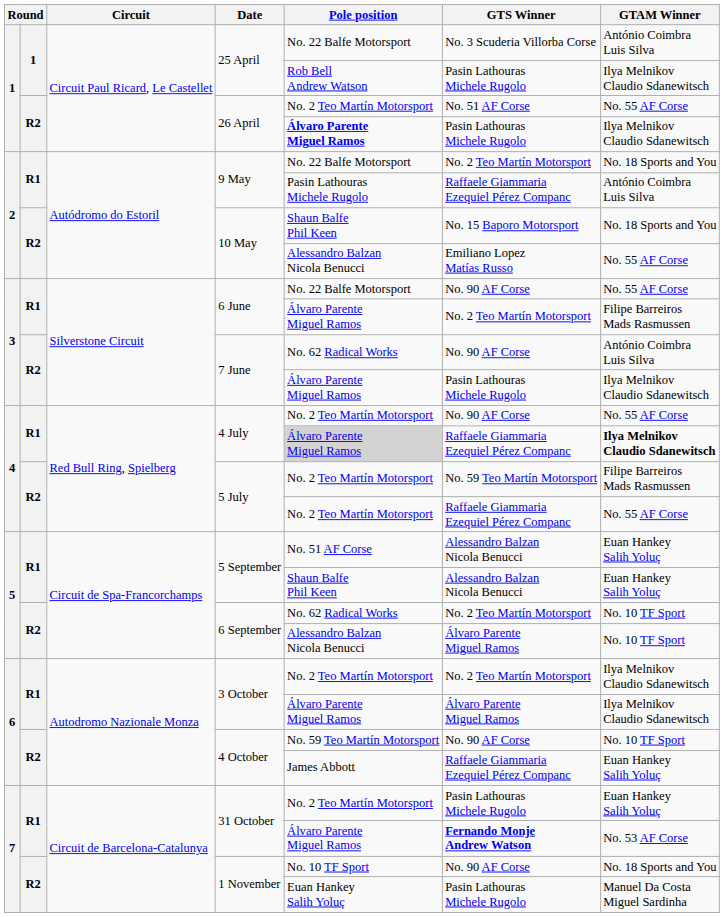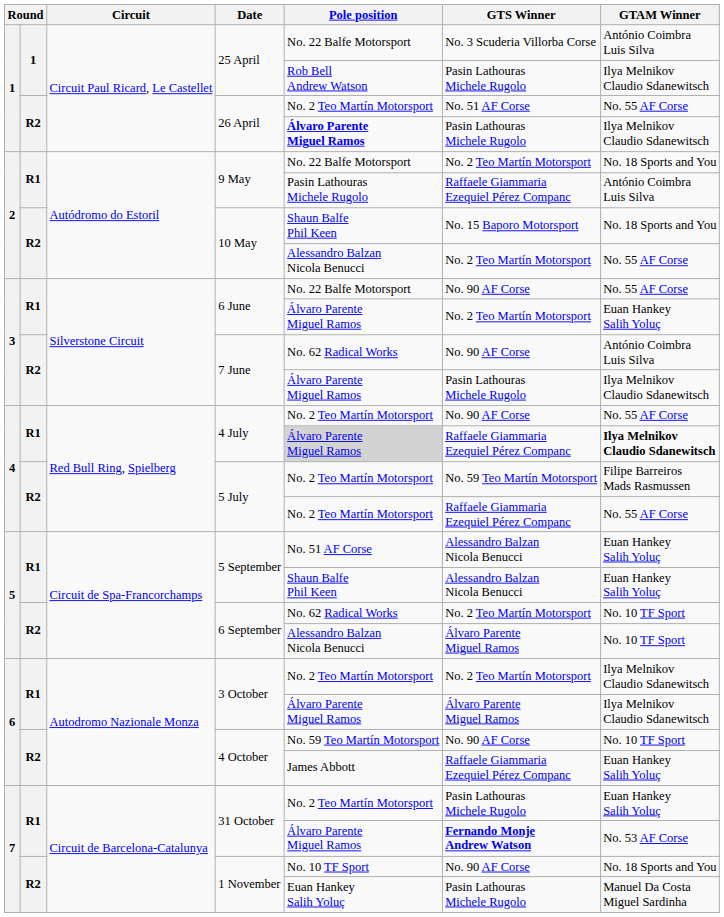(485, 260) Emiliano Lopez Matías Russo -> (518, 260) No. 2 Teo Martín Motorsport
(647, 316) Filipe Barreiros Mads Rasmussen -> (637, 316) Euan Hankey Salih Yoluç
